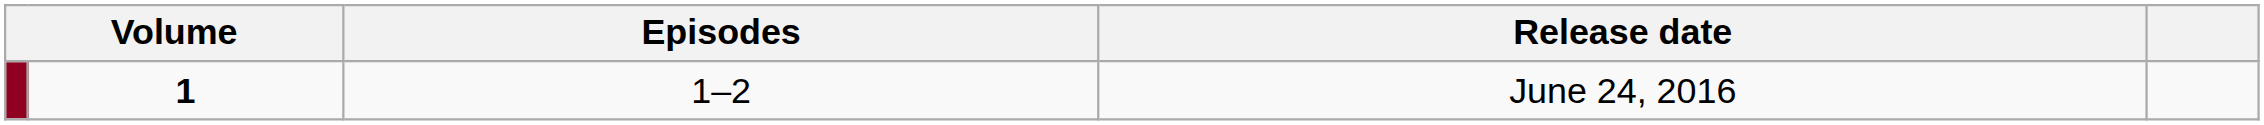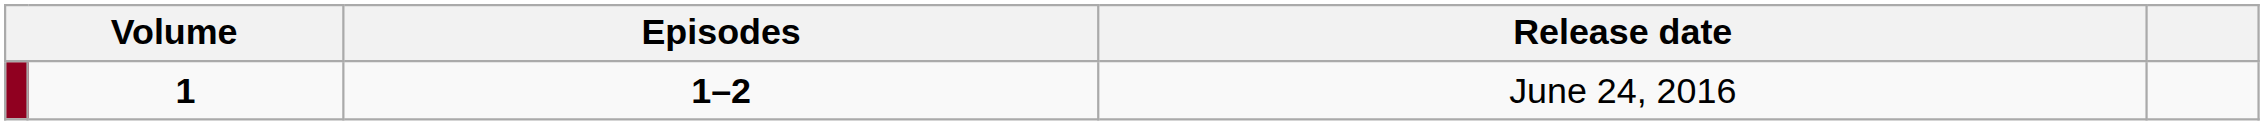(721, 89) normal -> (721, 89) bold
